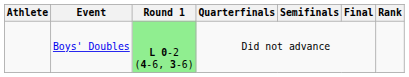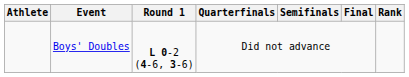(164, 58) lightgreen background -> (164, 58) no background
